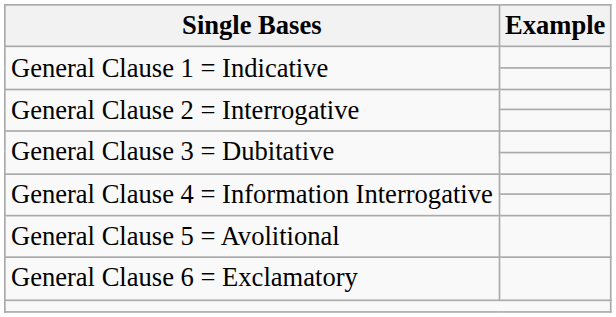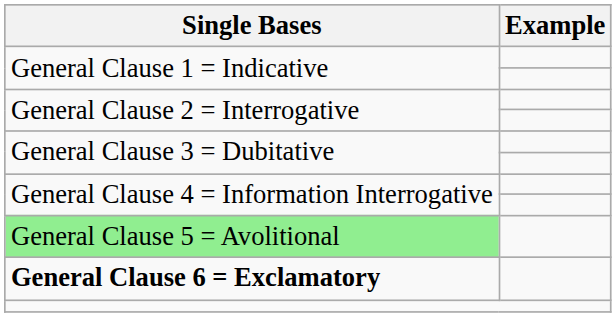(175, 236) no background -> (175, 236) lightgreen background
(184, 278) normal -> (196, 278) bold
